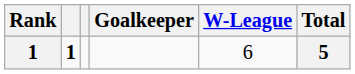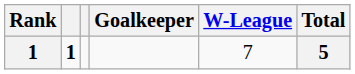(248, 52) 6 -> (248, 52) 7
